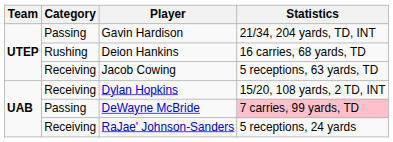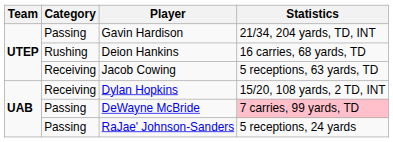(70, 127) Receiving -> (65, 127) Passing
